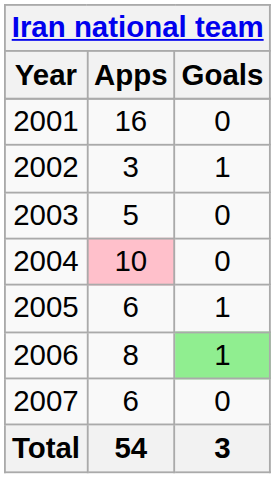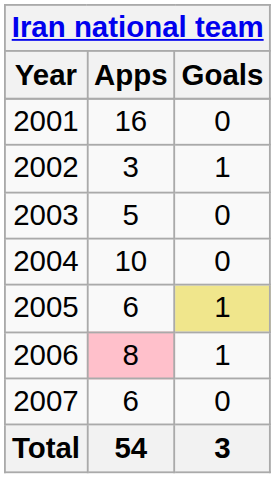(131, 261) pink background -> (131, 261) no background
(223, 307) no background -> (223, 307) khaki background
(131, 354) no background -> (131, 354) pink background
(223, 354) lightgreen background -> (223, 354) no background
